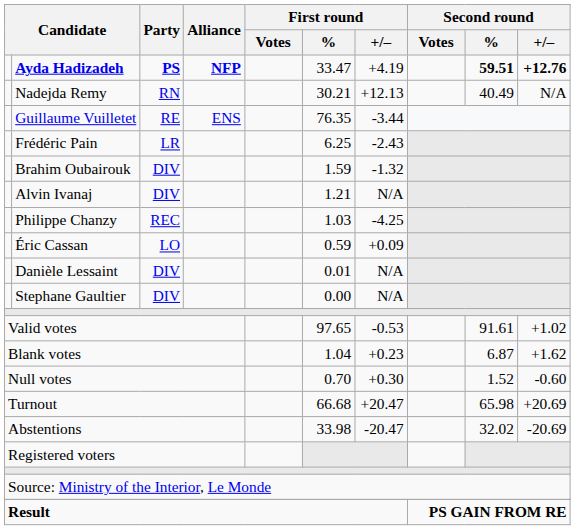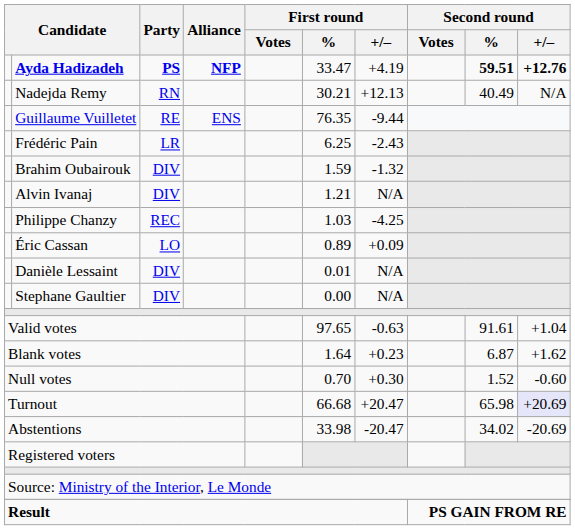(388, 118) -3.44 -> (388, 118) -9.44
(338, 245) 0.59 -> (338, 245) 0.89
(388, 328) -0.53 -> (388, 328) -0.63
(549, 328) +1.02 -> (549, 328) +1.04
(338, 353) 1.04 -> (338, 353) 1.64
(545, 404) no background -> (545, 404) lavender background
(497, 429) 32.02 -> (497, 429) 34.02
